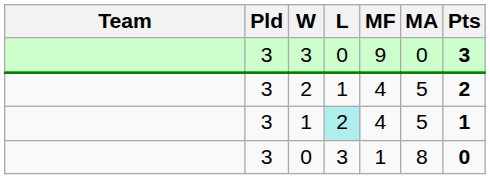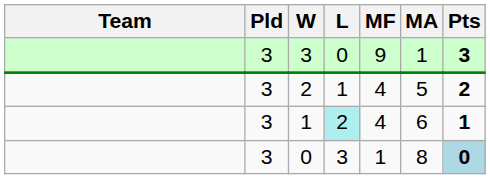(422, 54) 0 -> (422, 54) 1
(422, 123) 5 -> (422, 123) 6
(464, 156) no background -> (464, 156) lightblue background
